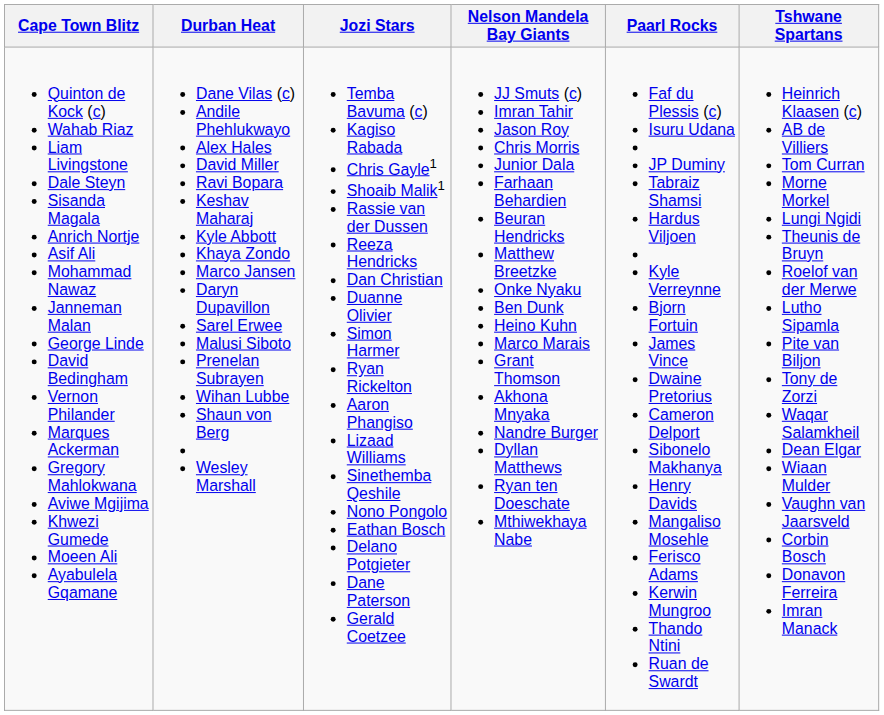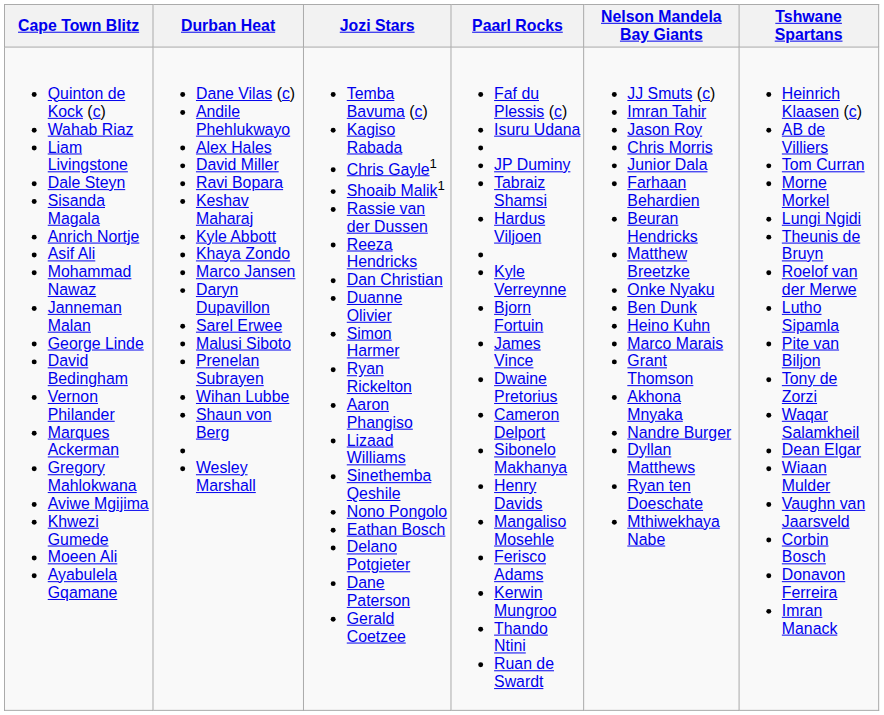columns swapped: (528, 25) <-> (672, 25)
